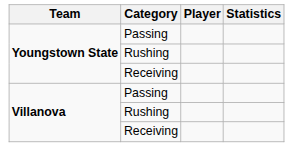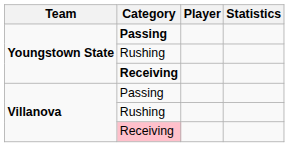(146, 34) normal -> (143, 34) bold
(151, 73) normal -> (149, 73) bold
(151, 131) no background -> (147, 131) pink background
